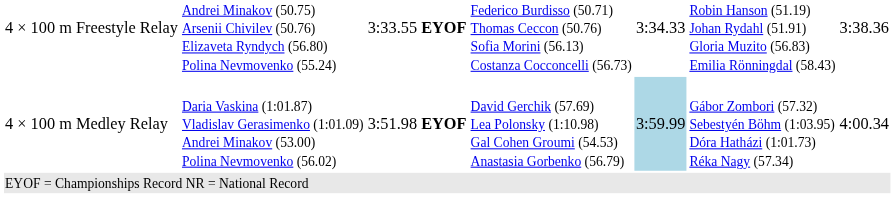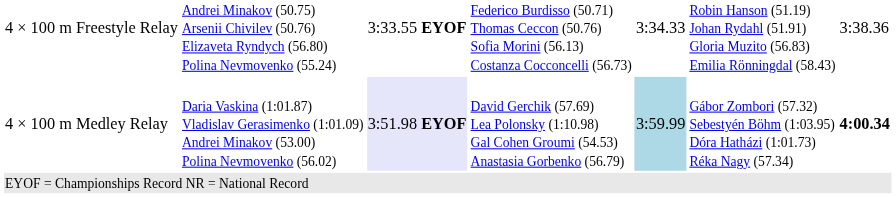(417, 123) no background -> (417, 123) lavender background
(864, 123) normal -> (865, 123) bold
